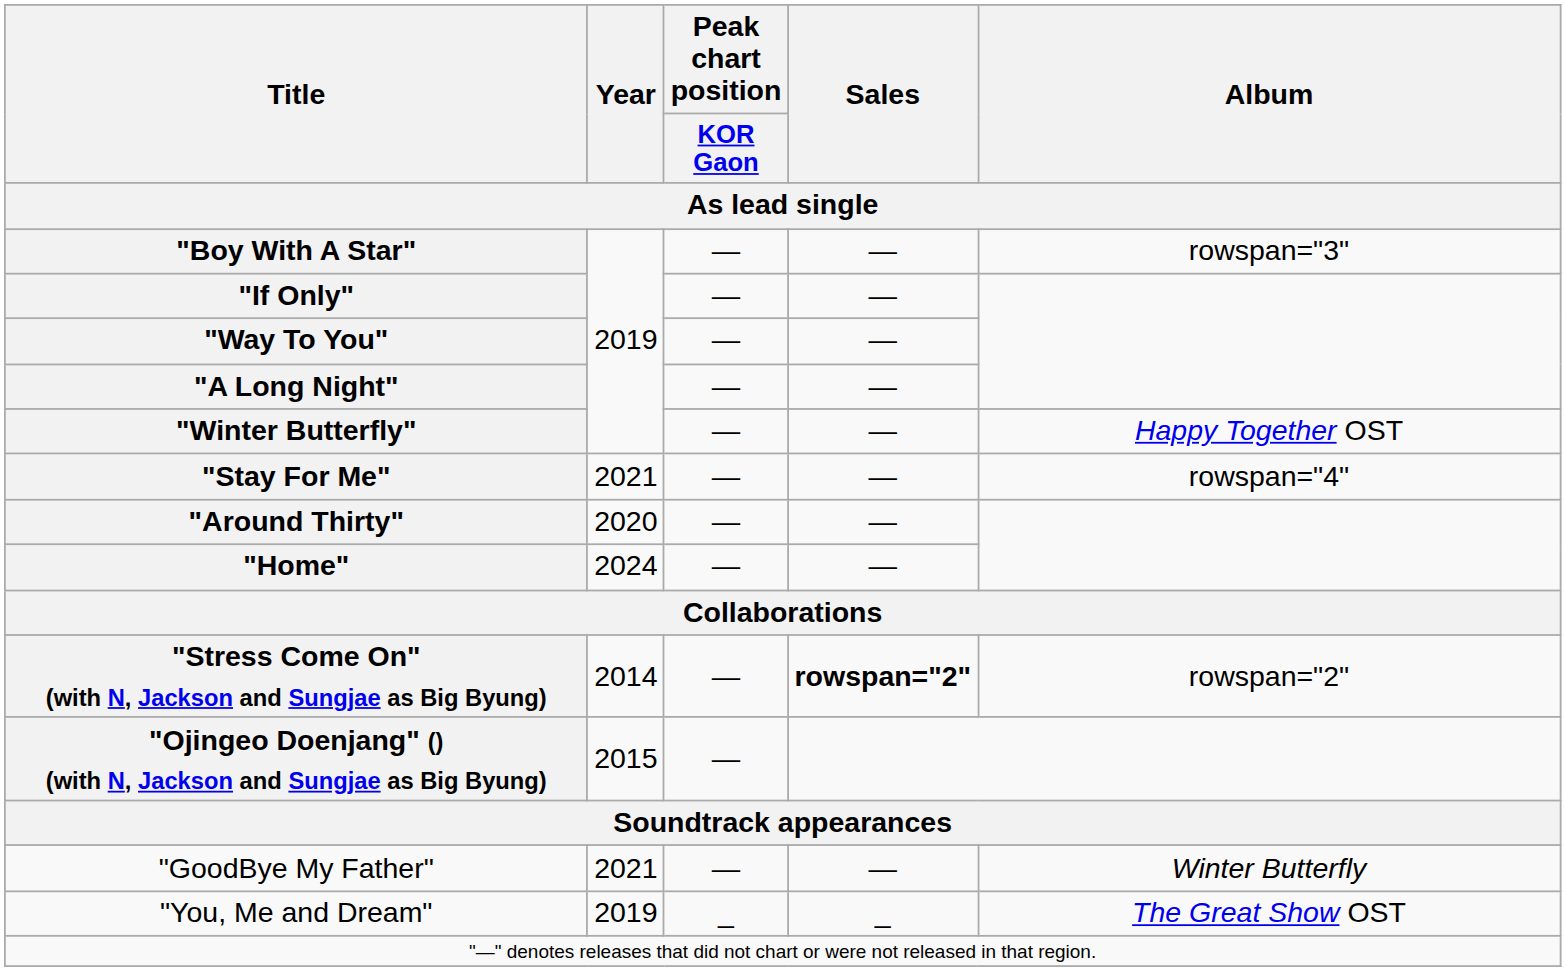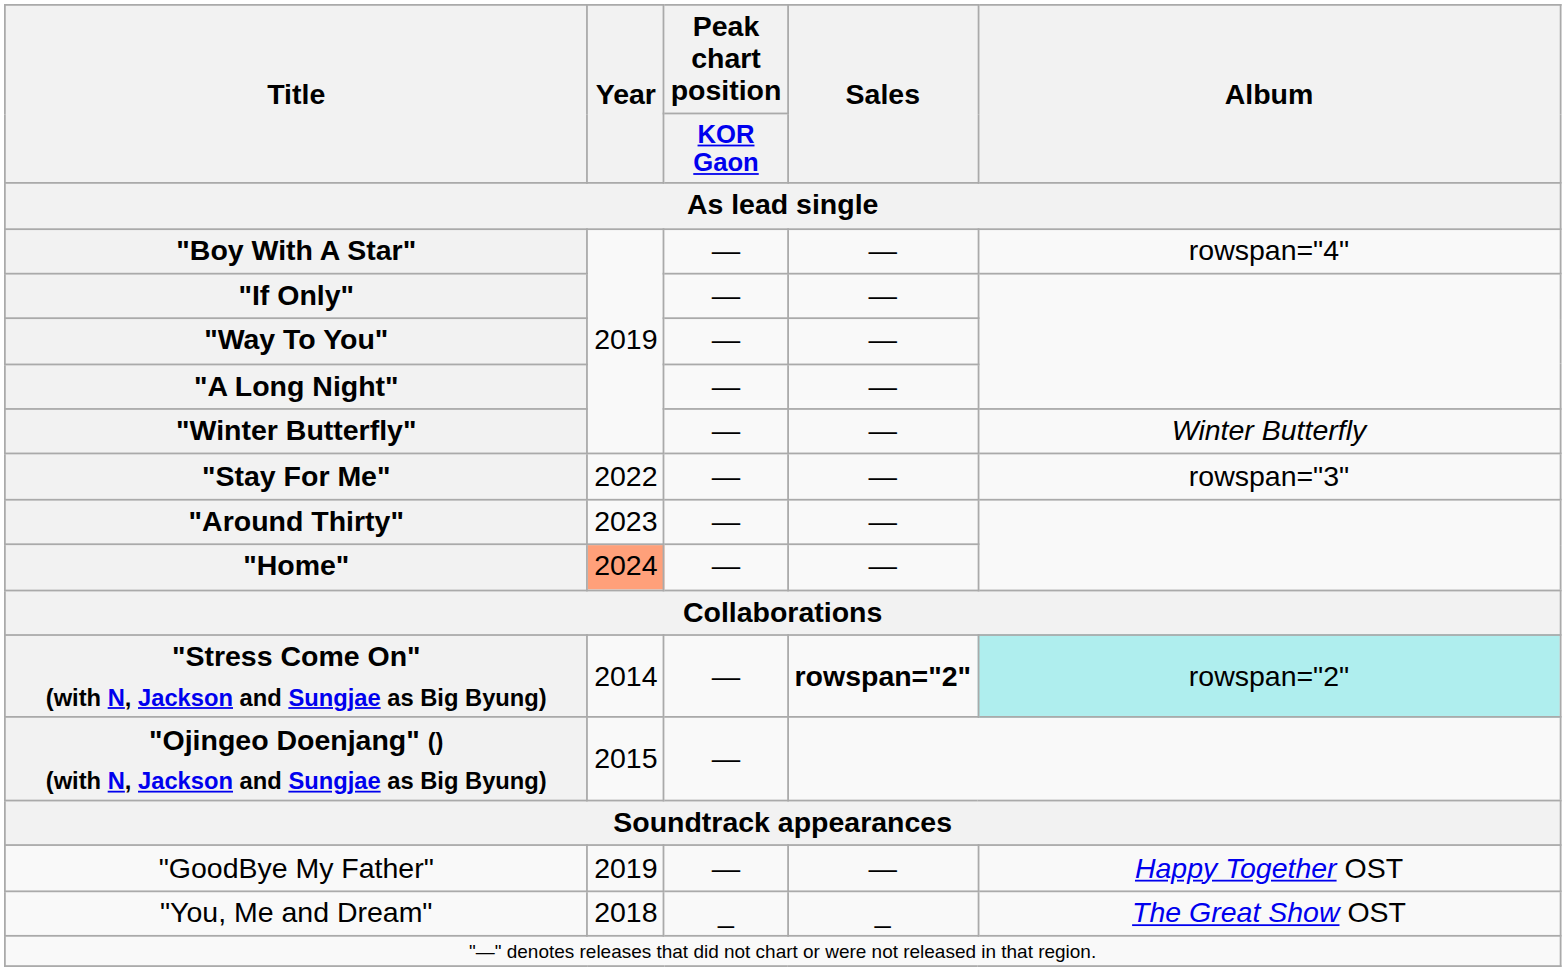(1269, 250) rowspan="3" -> (1269, 250) rowspan="4"
(1269, 431) Happy Together OST -> (1269, 431) Winter Butterfly
(626, 476) 2021 -> (626, 476) 2022
(1269, 476) rowspan="4" -> (1269, 476) rowspan="3"
(626, 521) 2020 -> (626, 521) 2023
(626, 566) no background -> (626, 566) lightsalmon background
(1269, 675) no background -> (1269, 675) paleturquoise background
(626, 867) 2021 -> (626, 867) 2019
(1269, 867) Winter Butterfly -> (1269, 867) Happy Together OST
(626, 913) 2019 -> (626, 913) 2018
